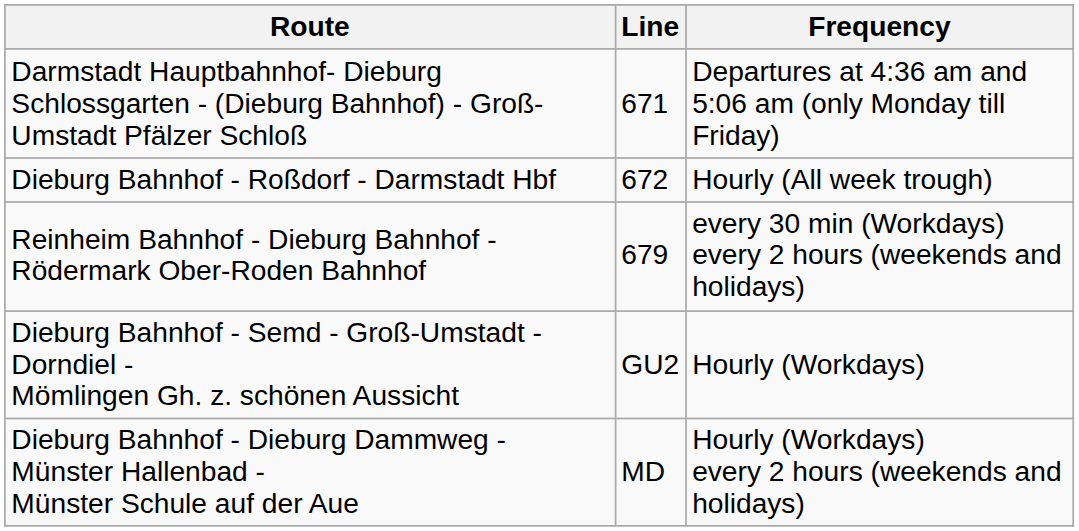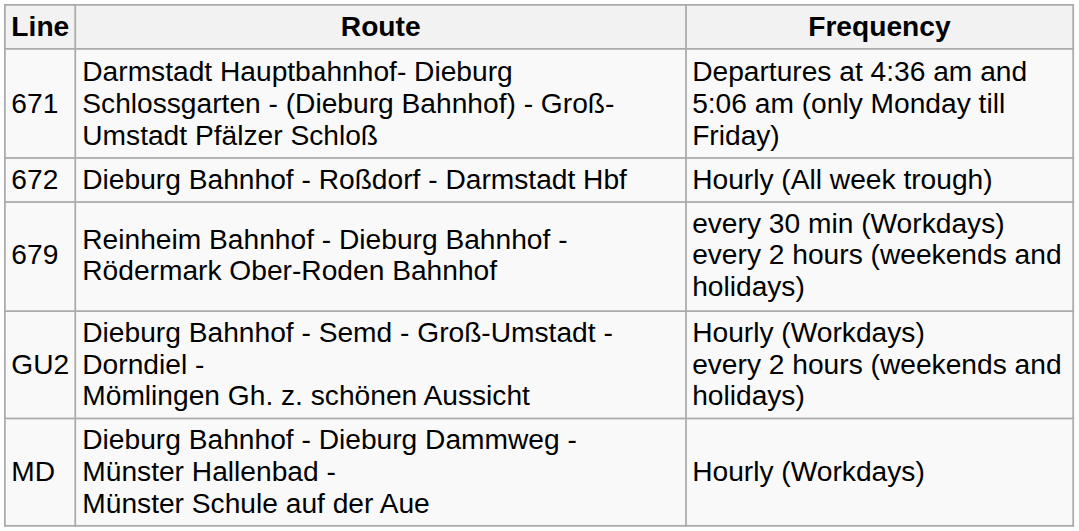columns swapped: (650, 26) <-> (310, 26)
(808, 363) Hourly (Workdays) -> (877, 363) Hourly (Workdays) every 2 hours (weekends and holidays)
(877, 471) Hourly (Workdays) every 2 hours (weekends and holidays) -> (808, 471) Hourly (Workdays)
